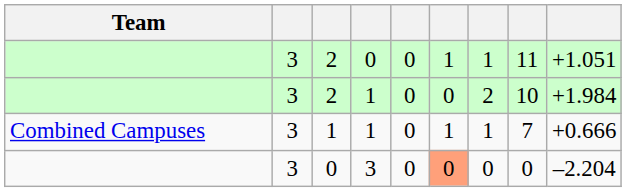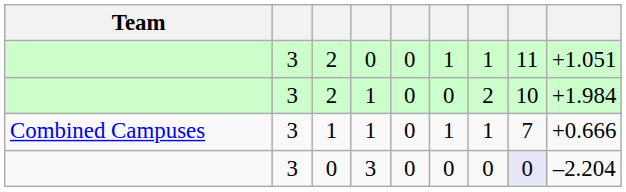(449, 167) lightsalmon background -> (449, 167) no background
(527, 167) no background -> (527, 167) lavender background
